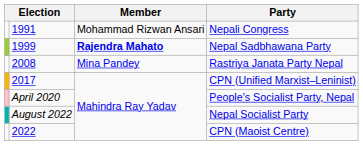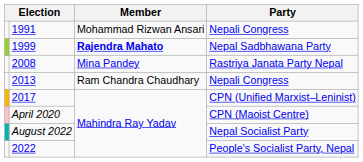+ row: (24, 81)
(282, 98) People's Socialist Party, Nepal -> (259, 115) CPN (Maoist Centre)
(259, 132) CPN (Maoist Centre) -> (282, 149) People's Socialist Party, Nepal
